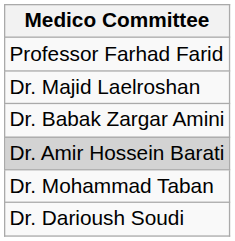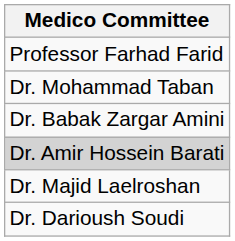(105, 86) Dr. Majid Laelroshan -> (112, 86) Dr. Mohammad Taban
(112, 185) Dr. Mohammad Taban -> (105, 185) Dr. Majid Laelroshan
